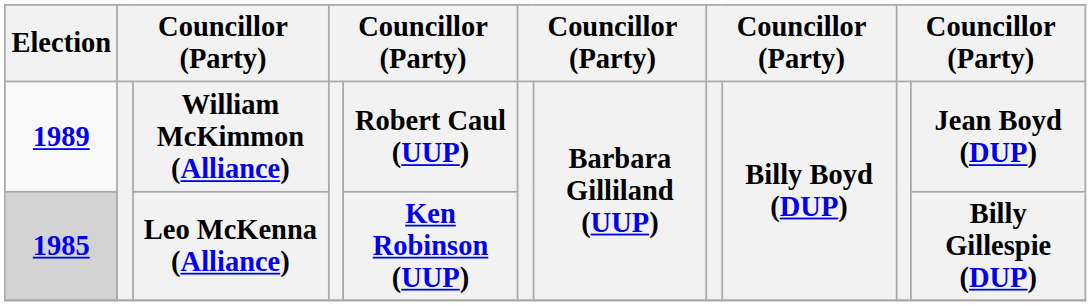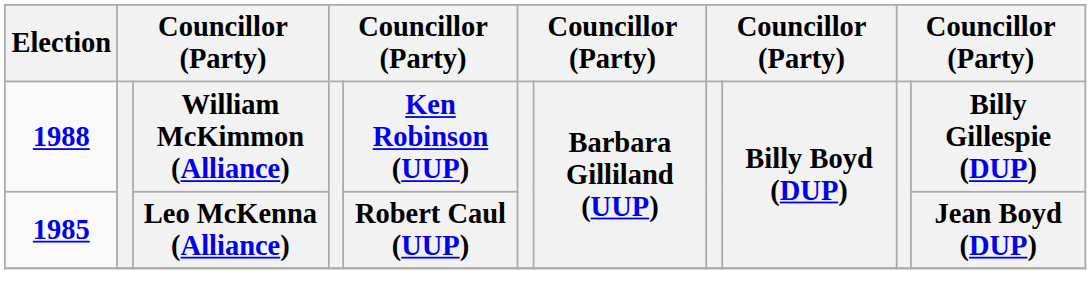(61, 136) 1989 -> (61, 136) 1988
(430, 136) Robert Caul (UUP) -> (430, 136) Ken Robinson (UUP)
(998, 136) Jean Boyd (DUP) -> (998, 136) Billy Gillespie (DUP)
(61, 245) lightgrey background -> (61, 229) no background
(430, 245) Ken Robinson (UUP) -> (430, 229) Robert Caul (UUP)
(998, 245) Billy Gillespie (DUP) -> (998, 229) Jean Boyd (DUP)
